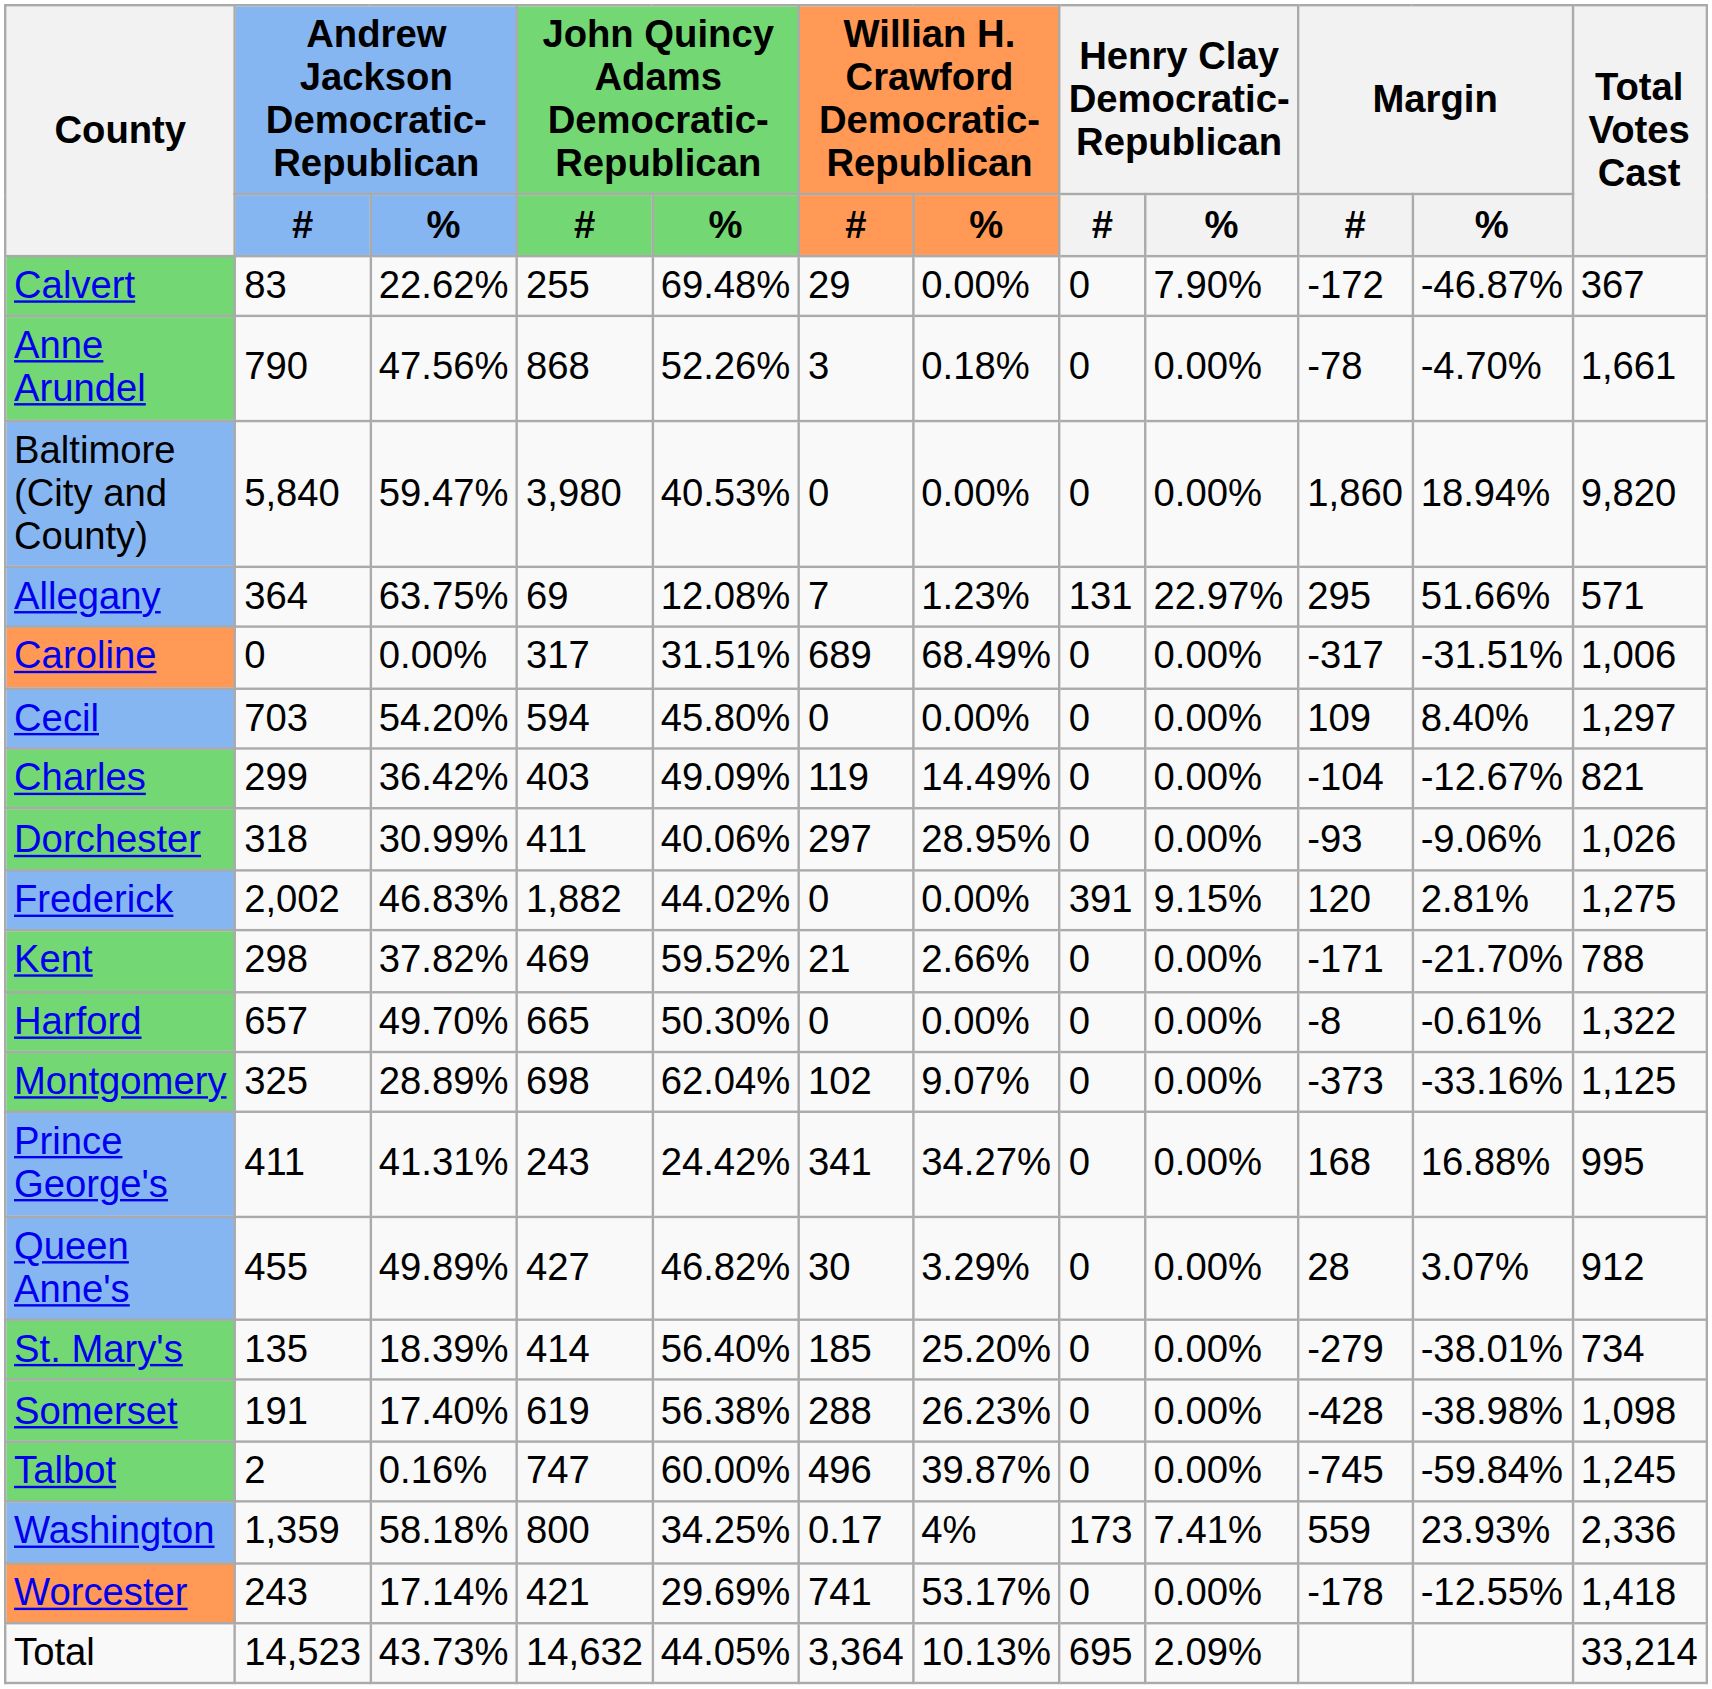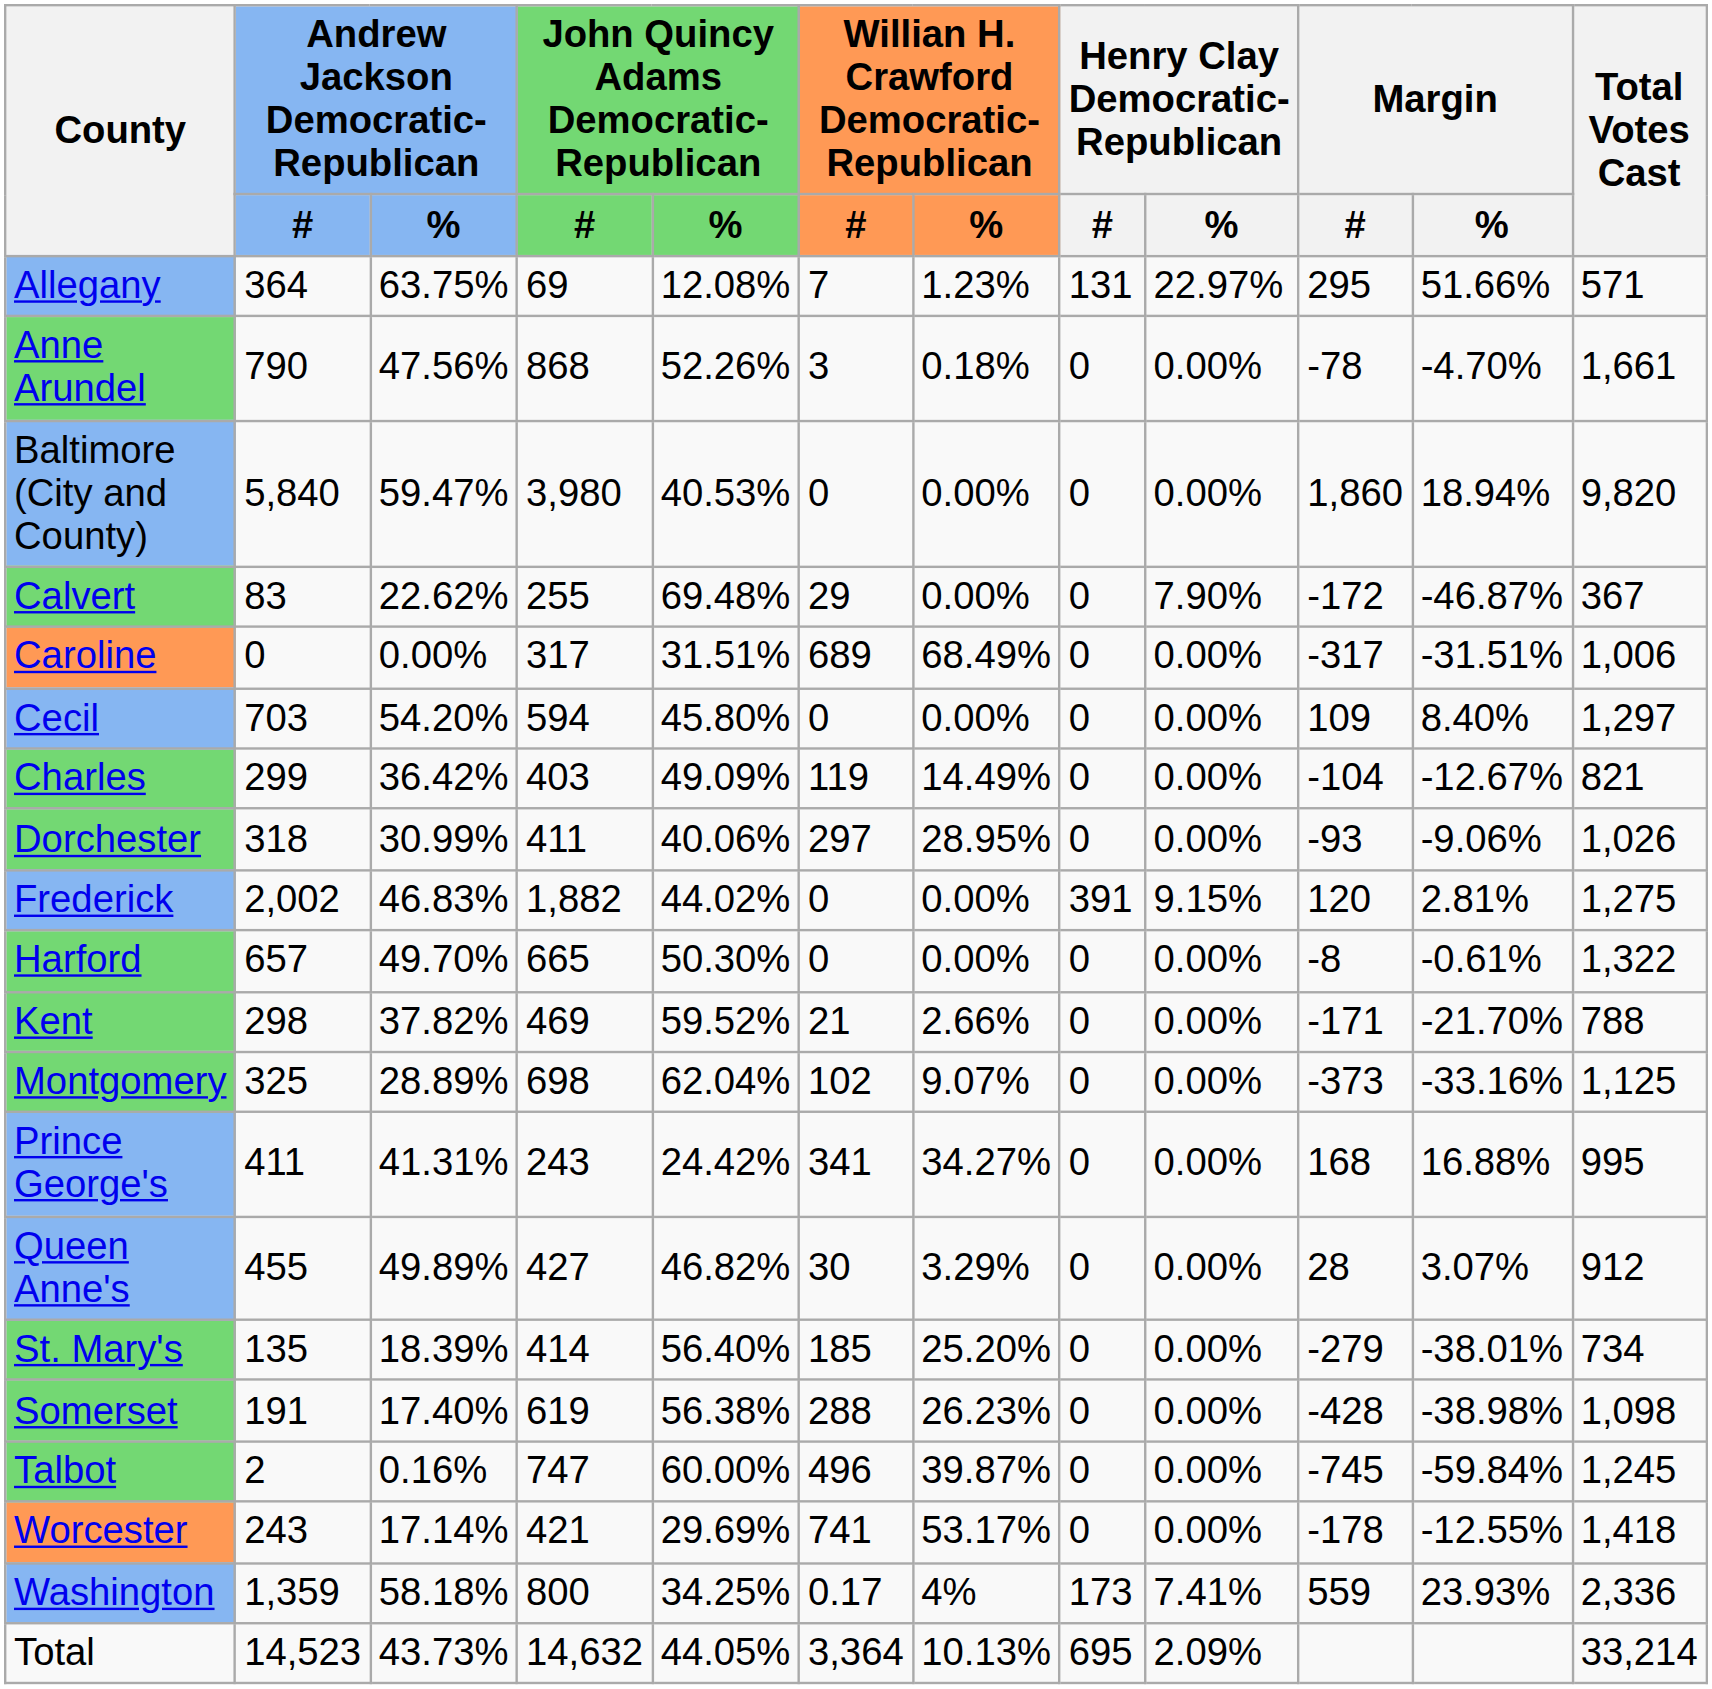rows swapped: (87, 596) <-> (75, 285)
rows swapped: (78, 1020) <-> (53, 960)
rows swapped: (114, 1531) <-> (101, 1591)
